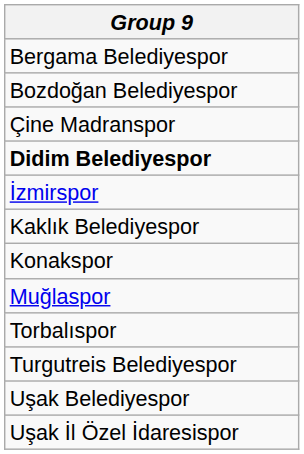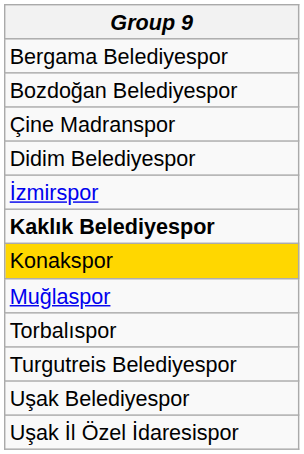(110, 159) bold -> (103, 159) normal
(104, 227) normal -> (112, 227) bold
(61, 261) no background -> (61, 261) gold background
